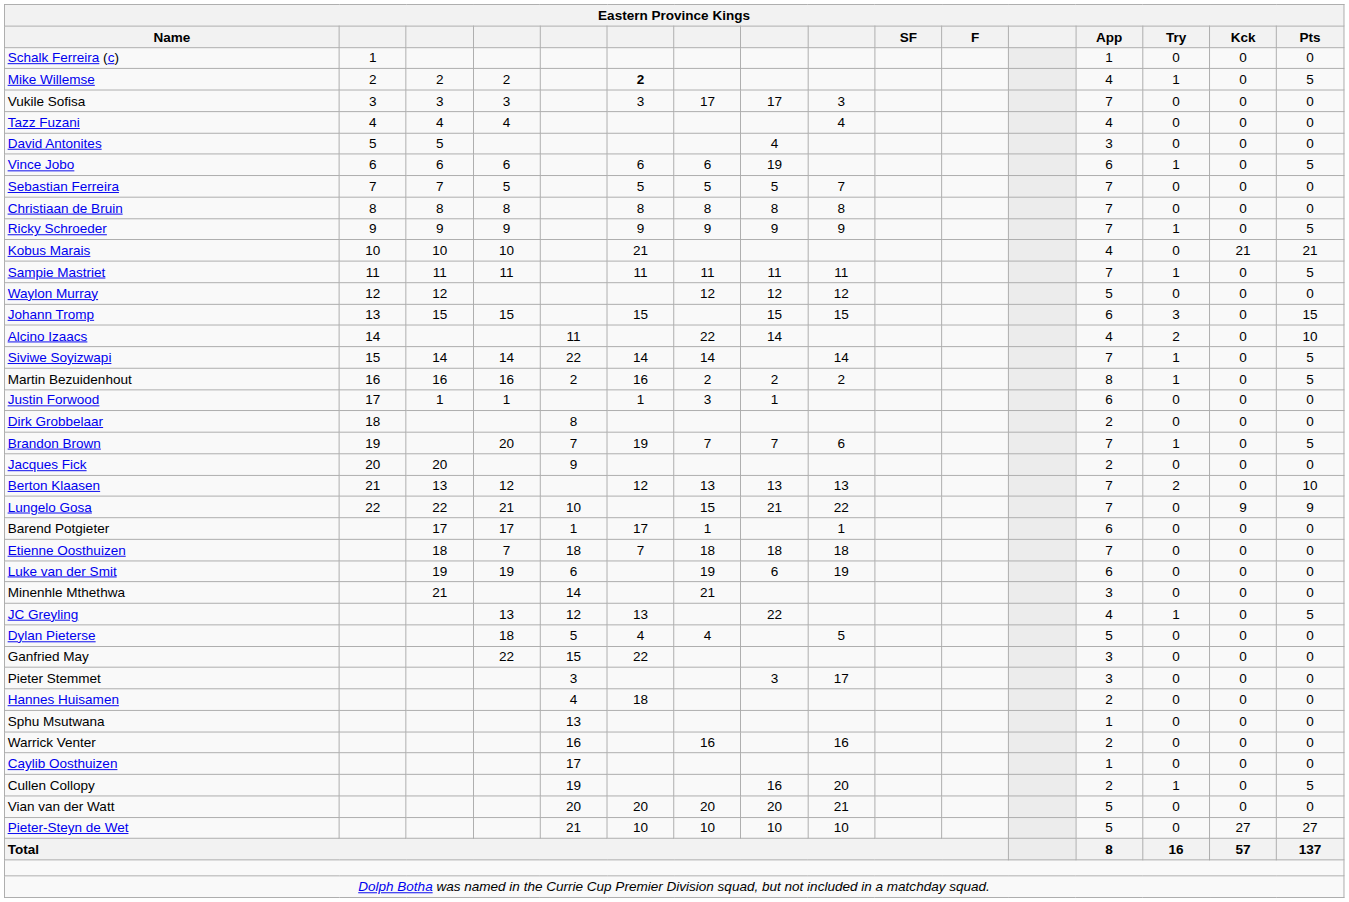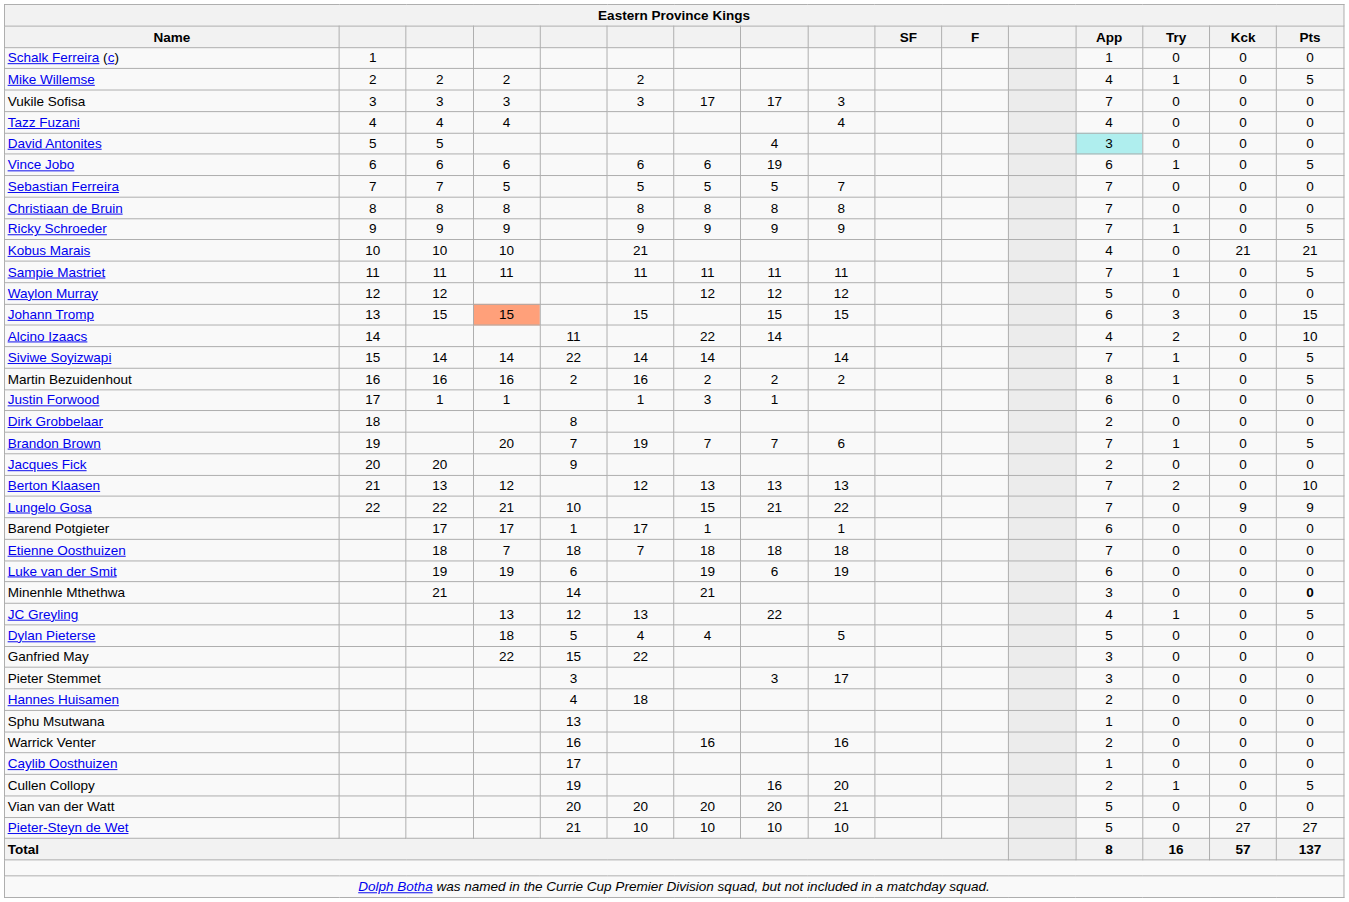(641, 80) bold -> (641, 80) normal
(1109, 144) no background -> (1109, 144) paleturquoise background
(507, 315) no background -> (507, 315) lightsalmon background
(1310, 593) normal -> (1310, 593) bold
